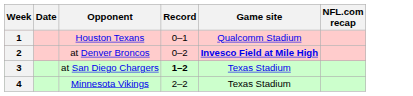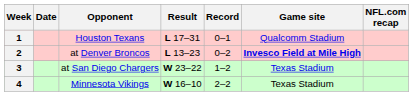+ column: (182, 17)
(180, 68) bold -> (223, 68) normal
